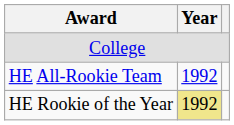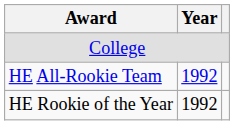(199, 104) khaki background -> (199, 104) no background
